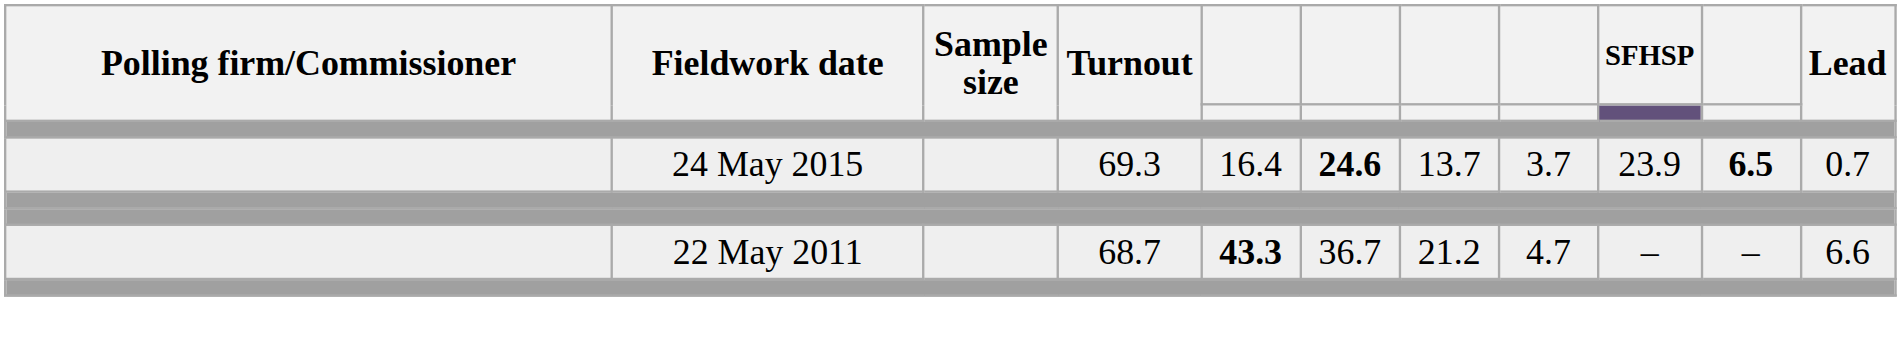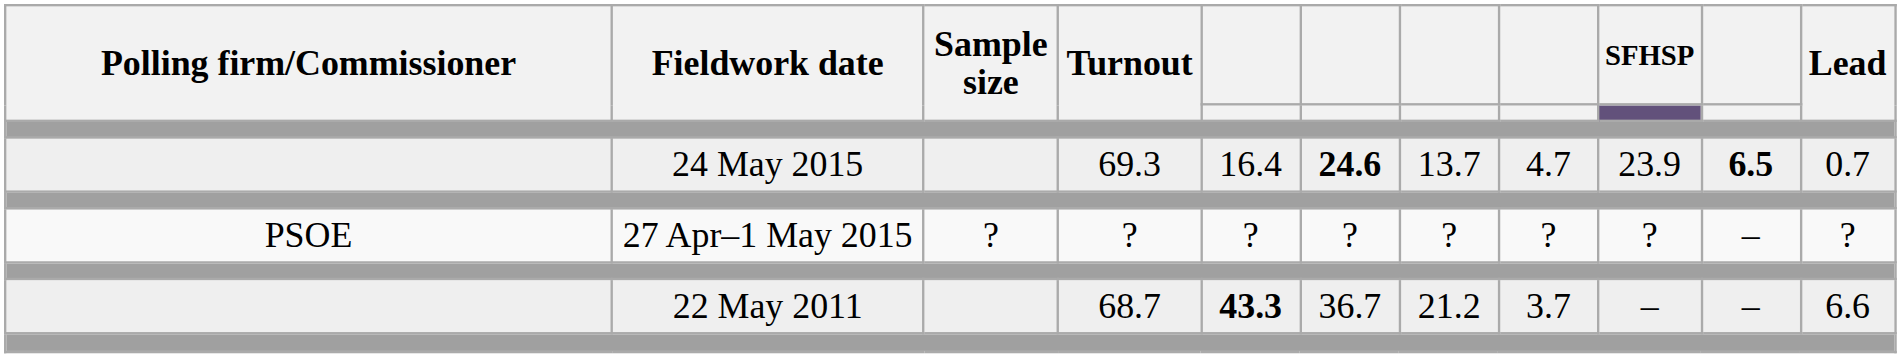(1548, 164) 3.7 -> (1548, 164) 4.7
+ row: (768, 235)
(1548, 252) 4.7 -> (1548, 306) 3.7
